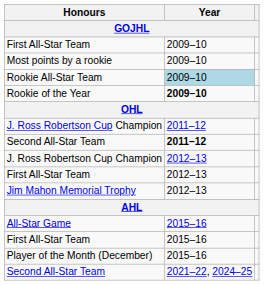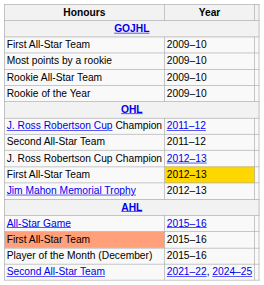(187, 77) lightblue background -> (187, 77) no background
(187, 93) bold -> (187, 93) normal
(186, 142) bold -> (186, 142) normal
(187, 175) no background -> (187, 175) gold background
(48, 239) no background -> (48, 239) lightsalmon background
